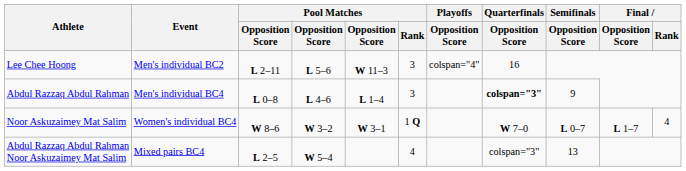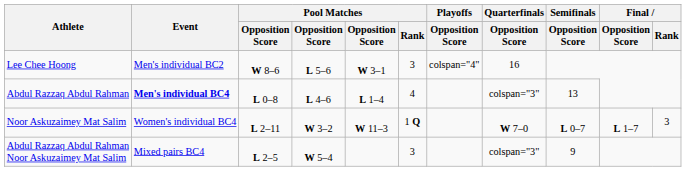(265, 71) L 2–11 -> (265, 71) W 8–6
(372, 71) W 11–3 -> (372, 71) W 3–1
(179, 94) normal -> (182, 94) bold
(412, 94) 3 -> (412, 94) 4
(514, 94) bold -> (514, 94) normal
(573, 94) 9 -> (573, 94) 13
(265, 129) W 8–6 -> (265, 129) L 2–11
(372, 129) W 3–1 -> (372, 129) W 11–3
(667, 123) 4 -> (667, 123) 3
(412, 151) 4 -> (412, 151) 3
(573, 151) 13 -> (573, 151) 9
